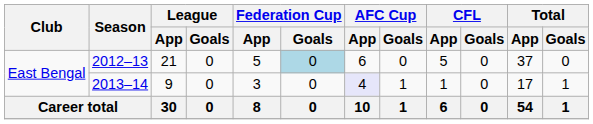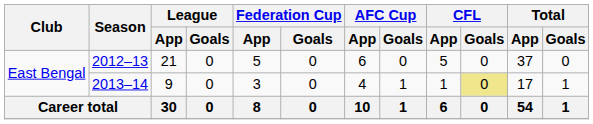(313, 61) lightblue background -> (313, 61) no background
(362, 84) lavender background -> (362, 84) no background
(484, 84) no background -> (484, 84) khaki background
